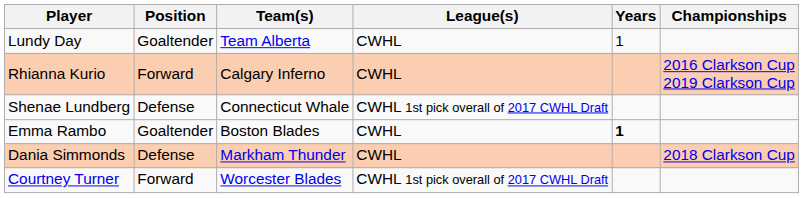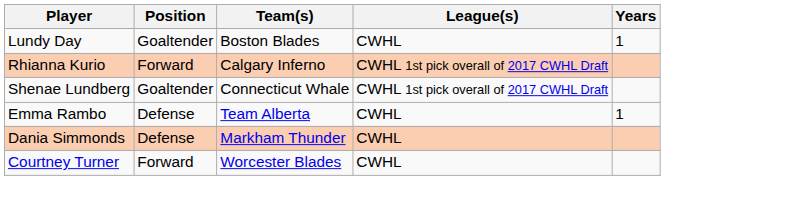- column: (729, 16)
(265, 41) Team Alberta -> (270, 41) Boston Blades
(379, 74) CWHL -> (482, 65) CWHL 1st pick overall of 2017 CWHL Draft
(166, 107) Defense -> (175, 89) Goaltender
(175, 131) Goaltender -> (166, 114) Defense
(270, 131) Boston Blades -> (265, 114) Team Alberta
(620, 131) bold -> (620, 114) normal
(482, 180) CWHL 1st pick overall of 2017 CWHL Draft -> (379, 162) CWHL
